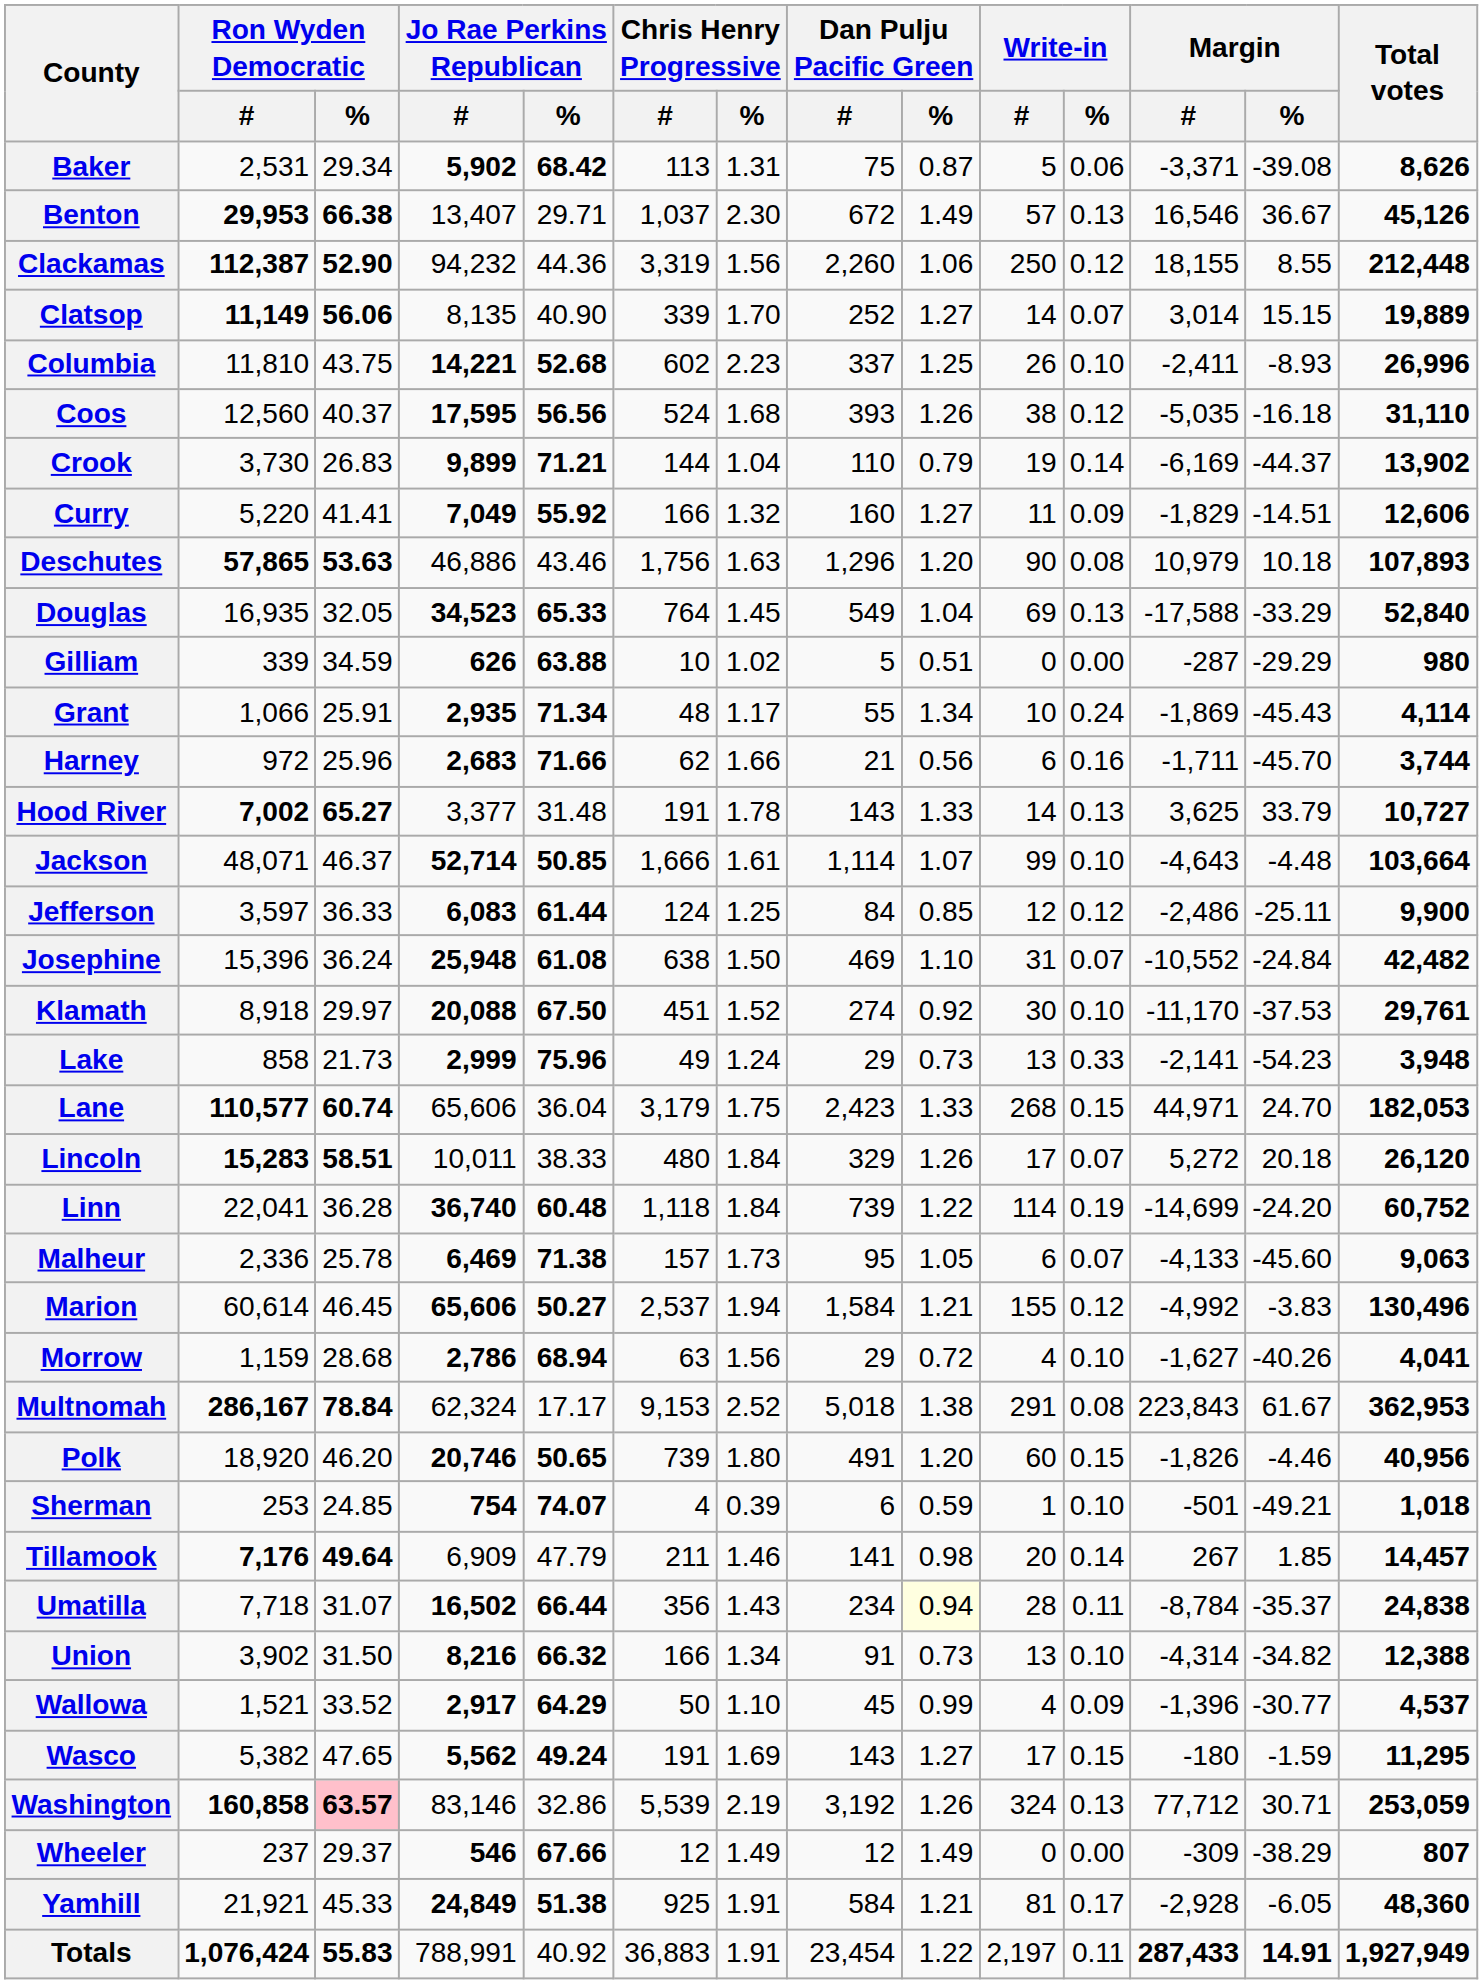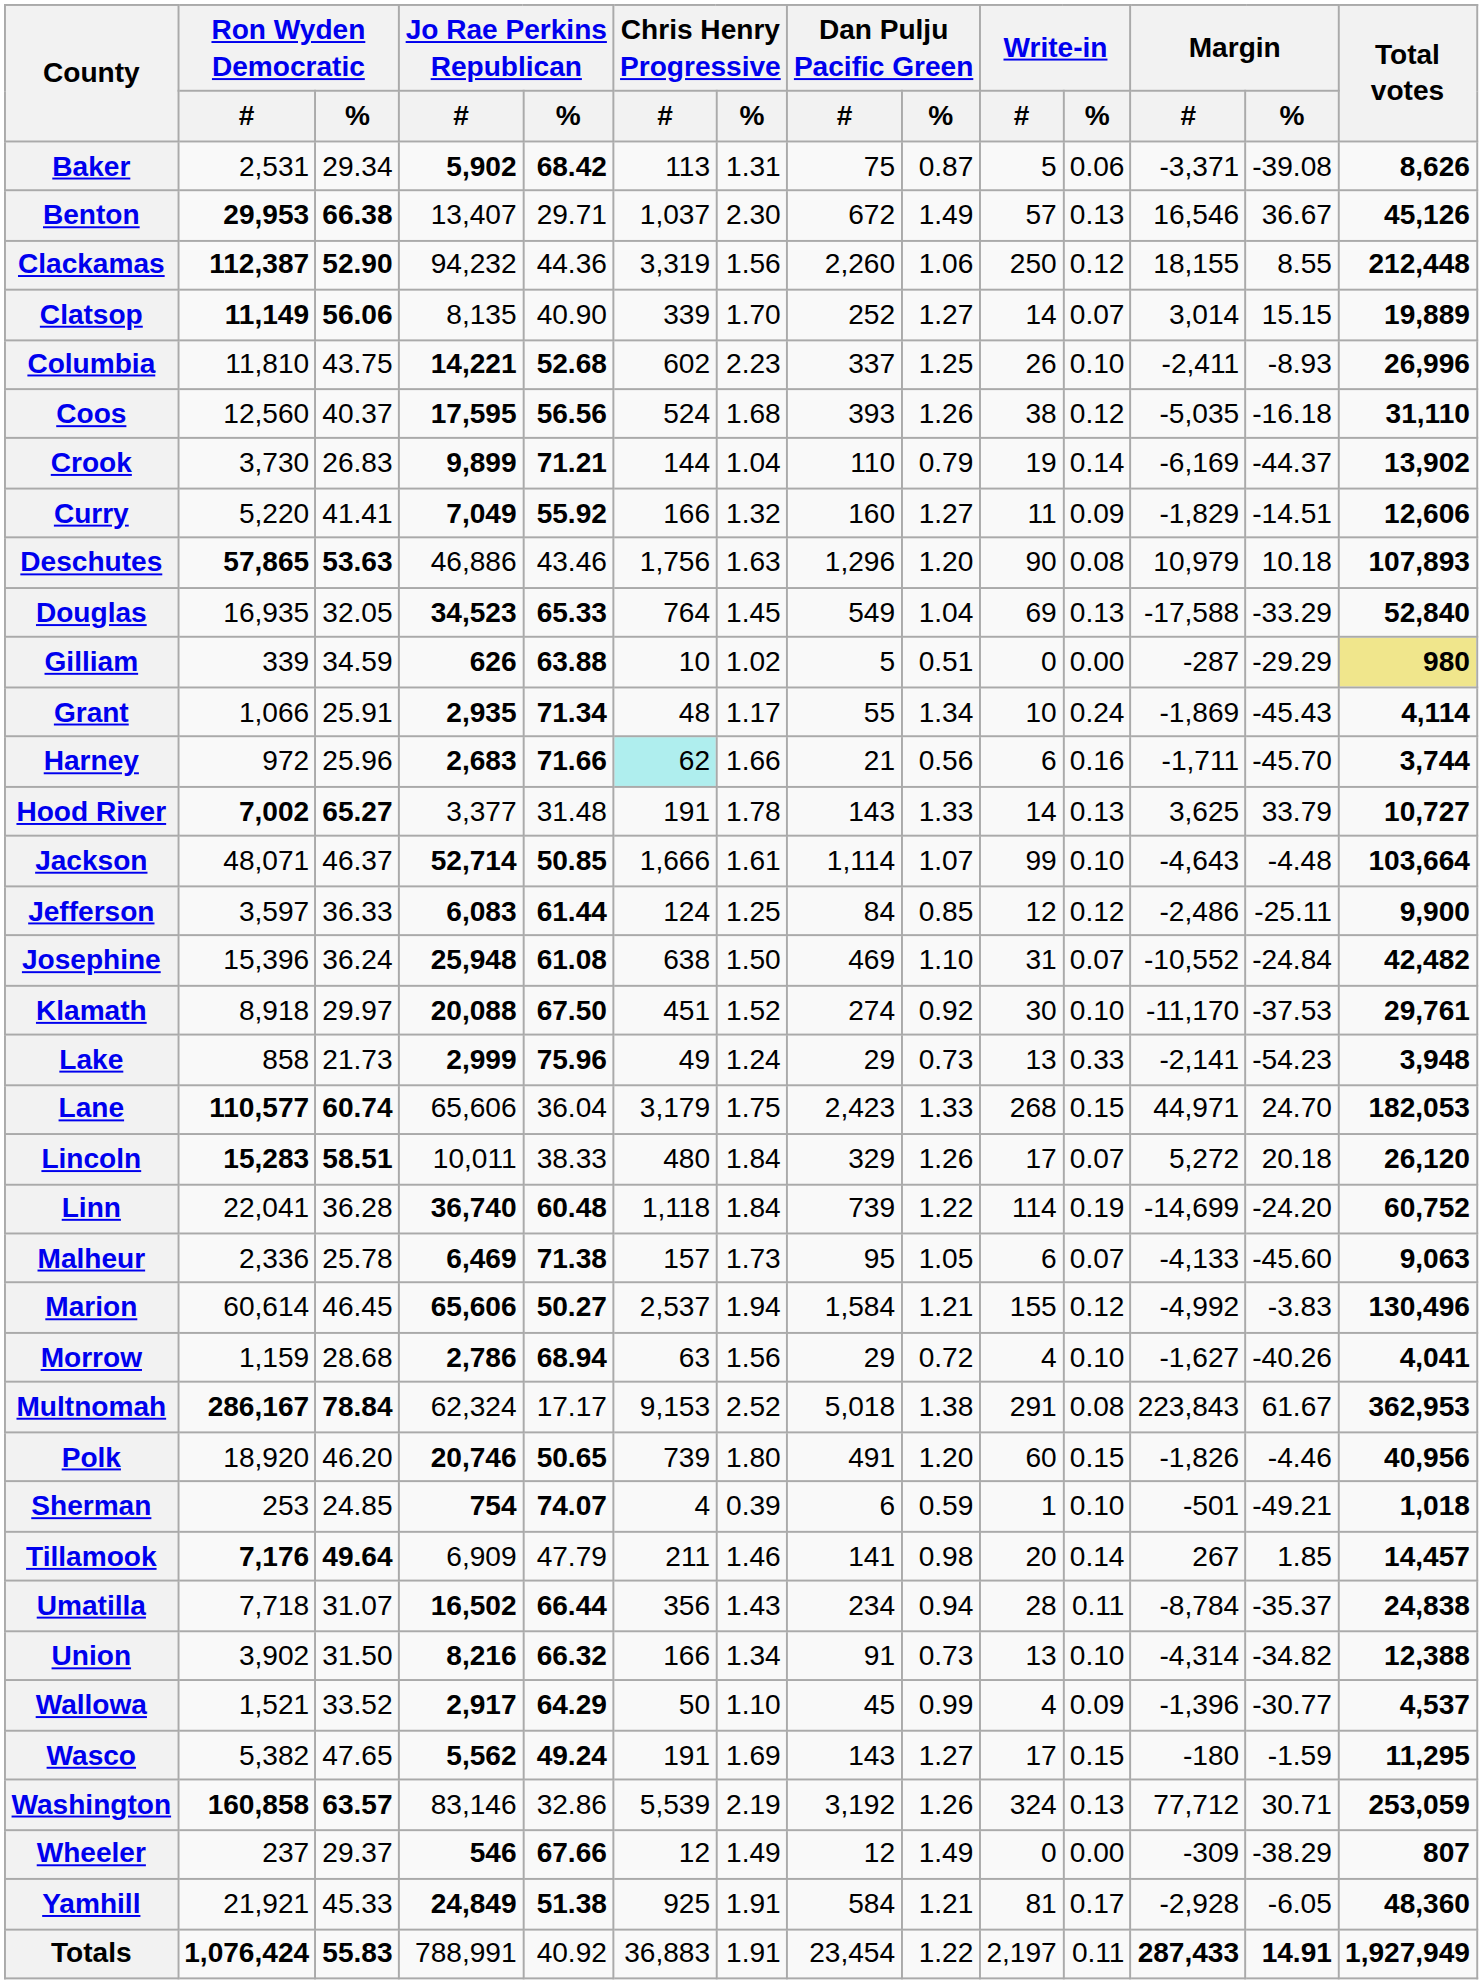(1446, 662) no background -> (1446, 662) khaki background
(694, 761) no background -> (694, 761) paleturquoise background
(946, 1606) lightyellow background -> (946, 1606) no background
(357, 1804) pink background -> (357, 1804) no background
